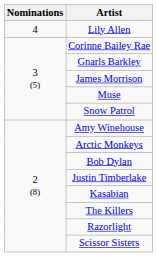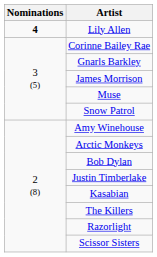(35, 29) normal -> (35, 29) bold
